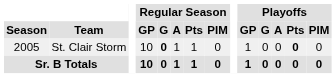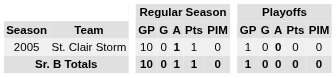(164, 47) bold -> (164, 47) normal
(177, 47) normal -> (177, 47) bold
(278, 47) normal -> (278, 47) bold
(296, 47) bold -> (296, 47) normal
